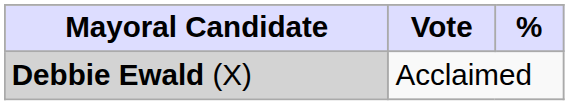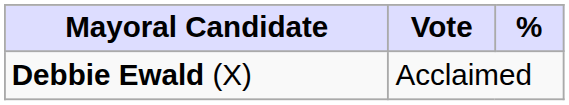(132, 74) lightgrey background -> (132, 74) no background
